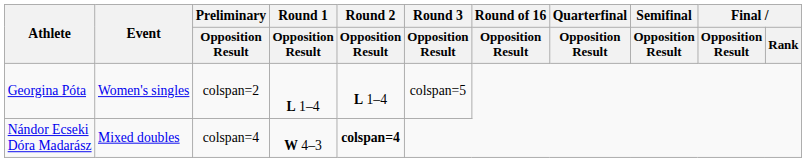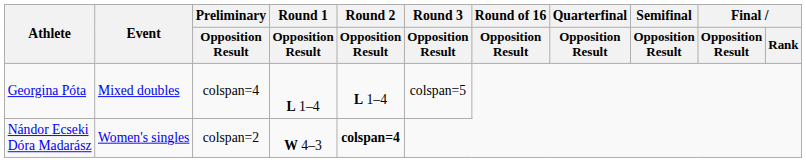(144, 91) Women's singles -> (139, 91) Mixed doubles
(231, 91) colspan=2 -> (231, 91) colspan=4
(139, 138) Mixed doubles -> (144, 138) Women's singles
(231, 138) colspan=4 -> (231, 138) colspan=2
